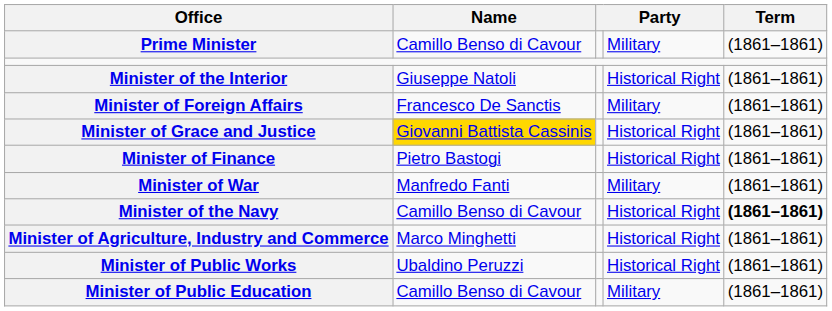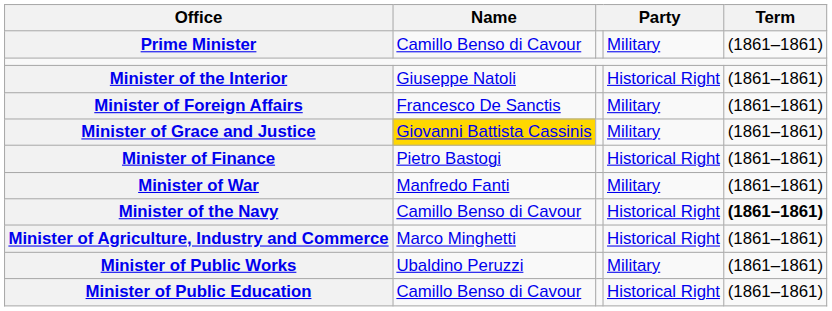(664, 132) Historical Right -> (634, 132) Military
(664, 265) Historical Right -> (634, 265) Military
(634, 292) Military -> (664, 292) Historical Right
